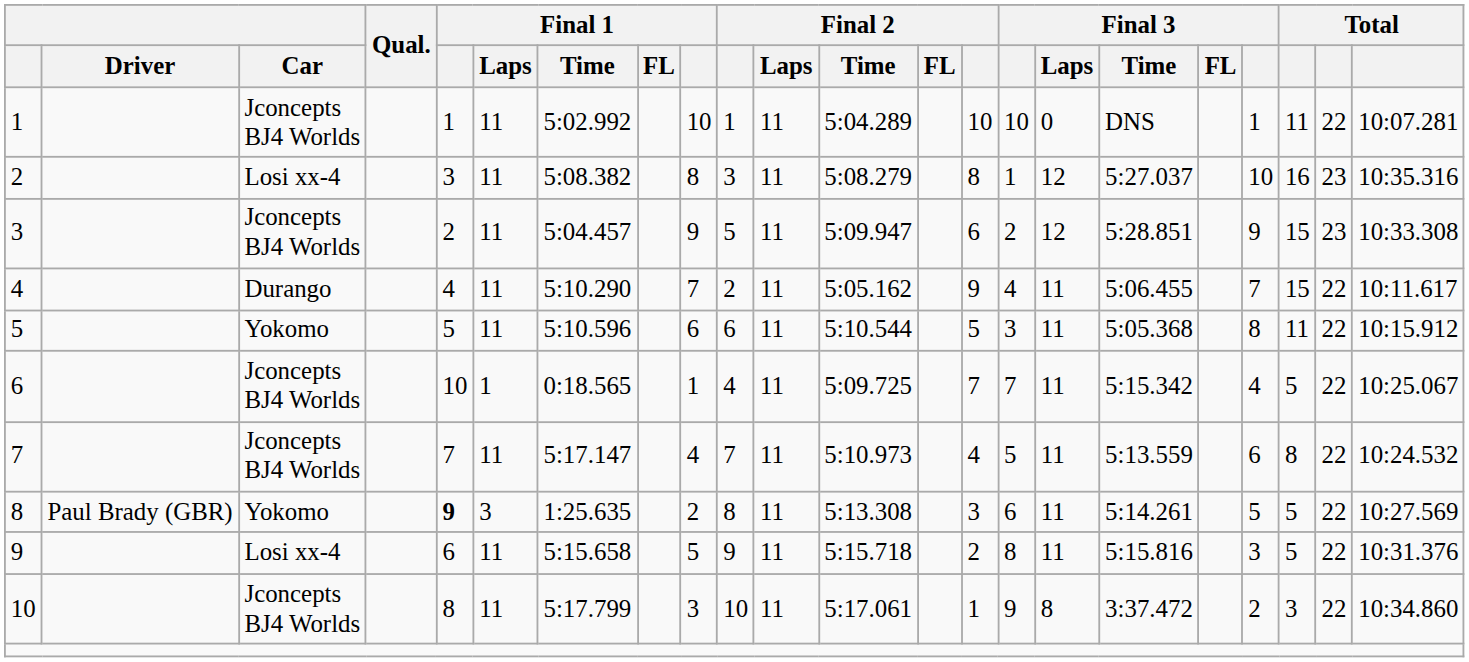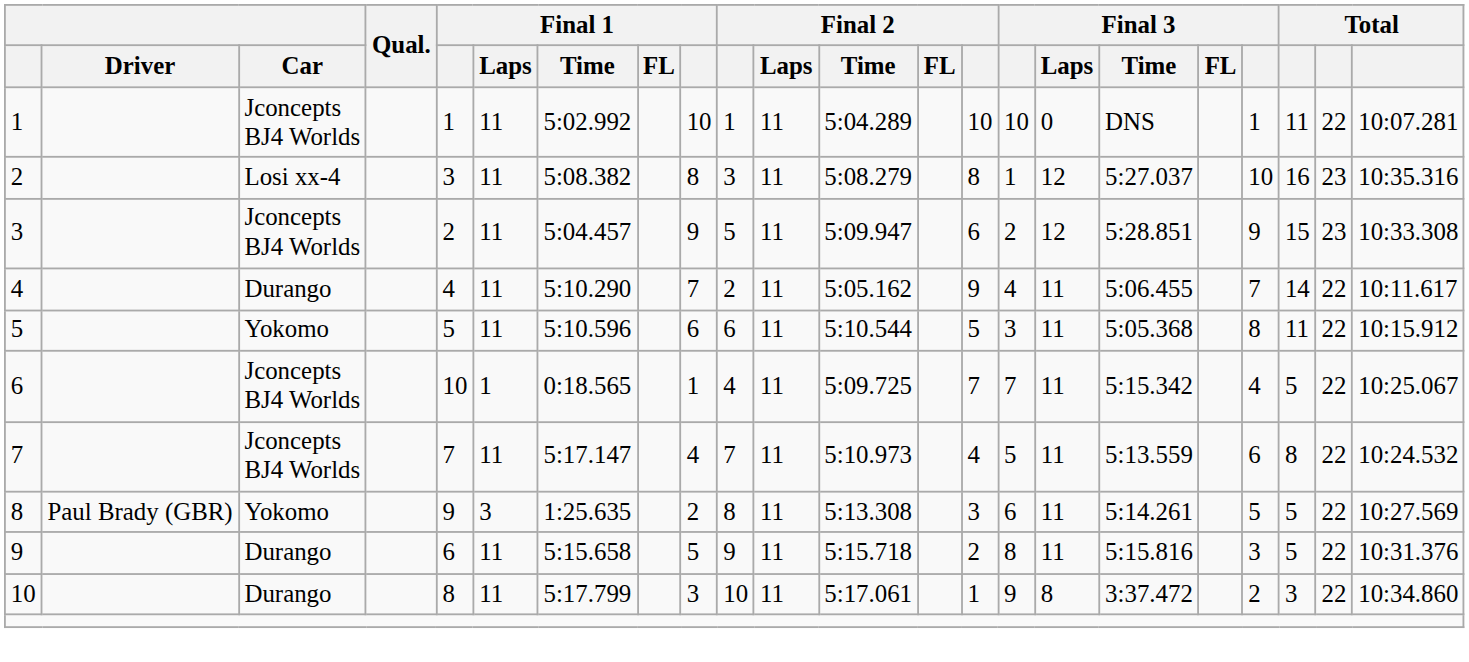(1297, 288) 15 -> (1297, 288) 14
(449, 511) bold -> (449, 511) normal
(292, 552) Losi xx-4 -> (288, 552) Durango
(302, 608) Jconcepts BJ4 Worlds -> (288, 593) Durango
